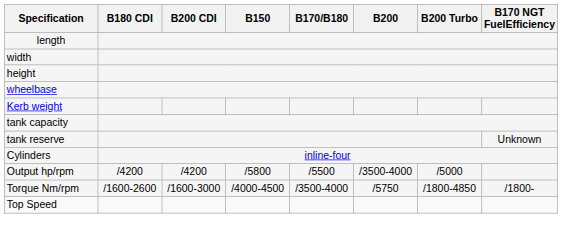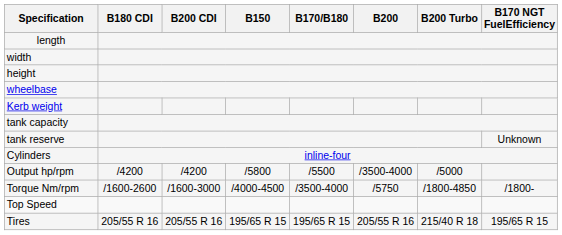+ row: (18, 221)
